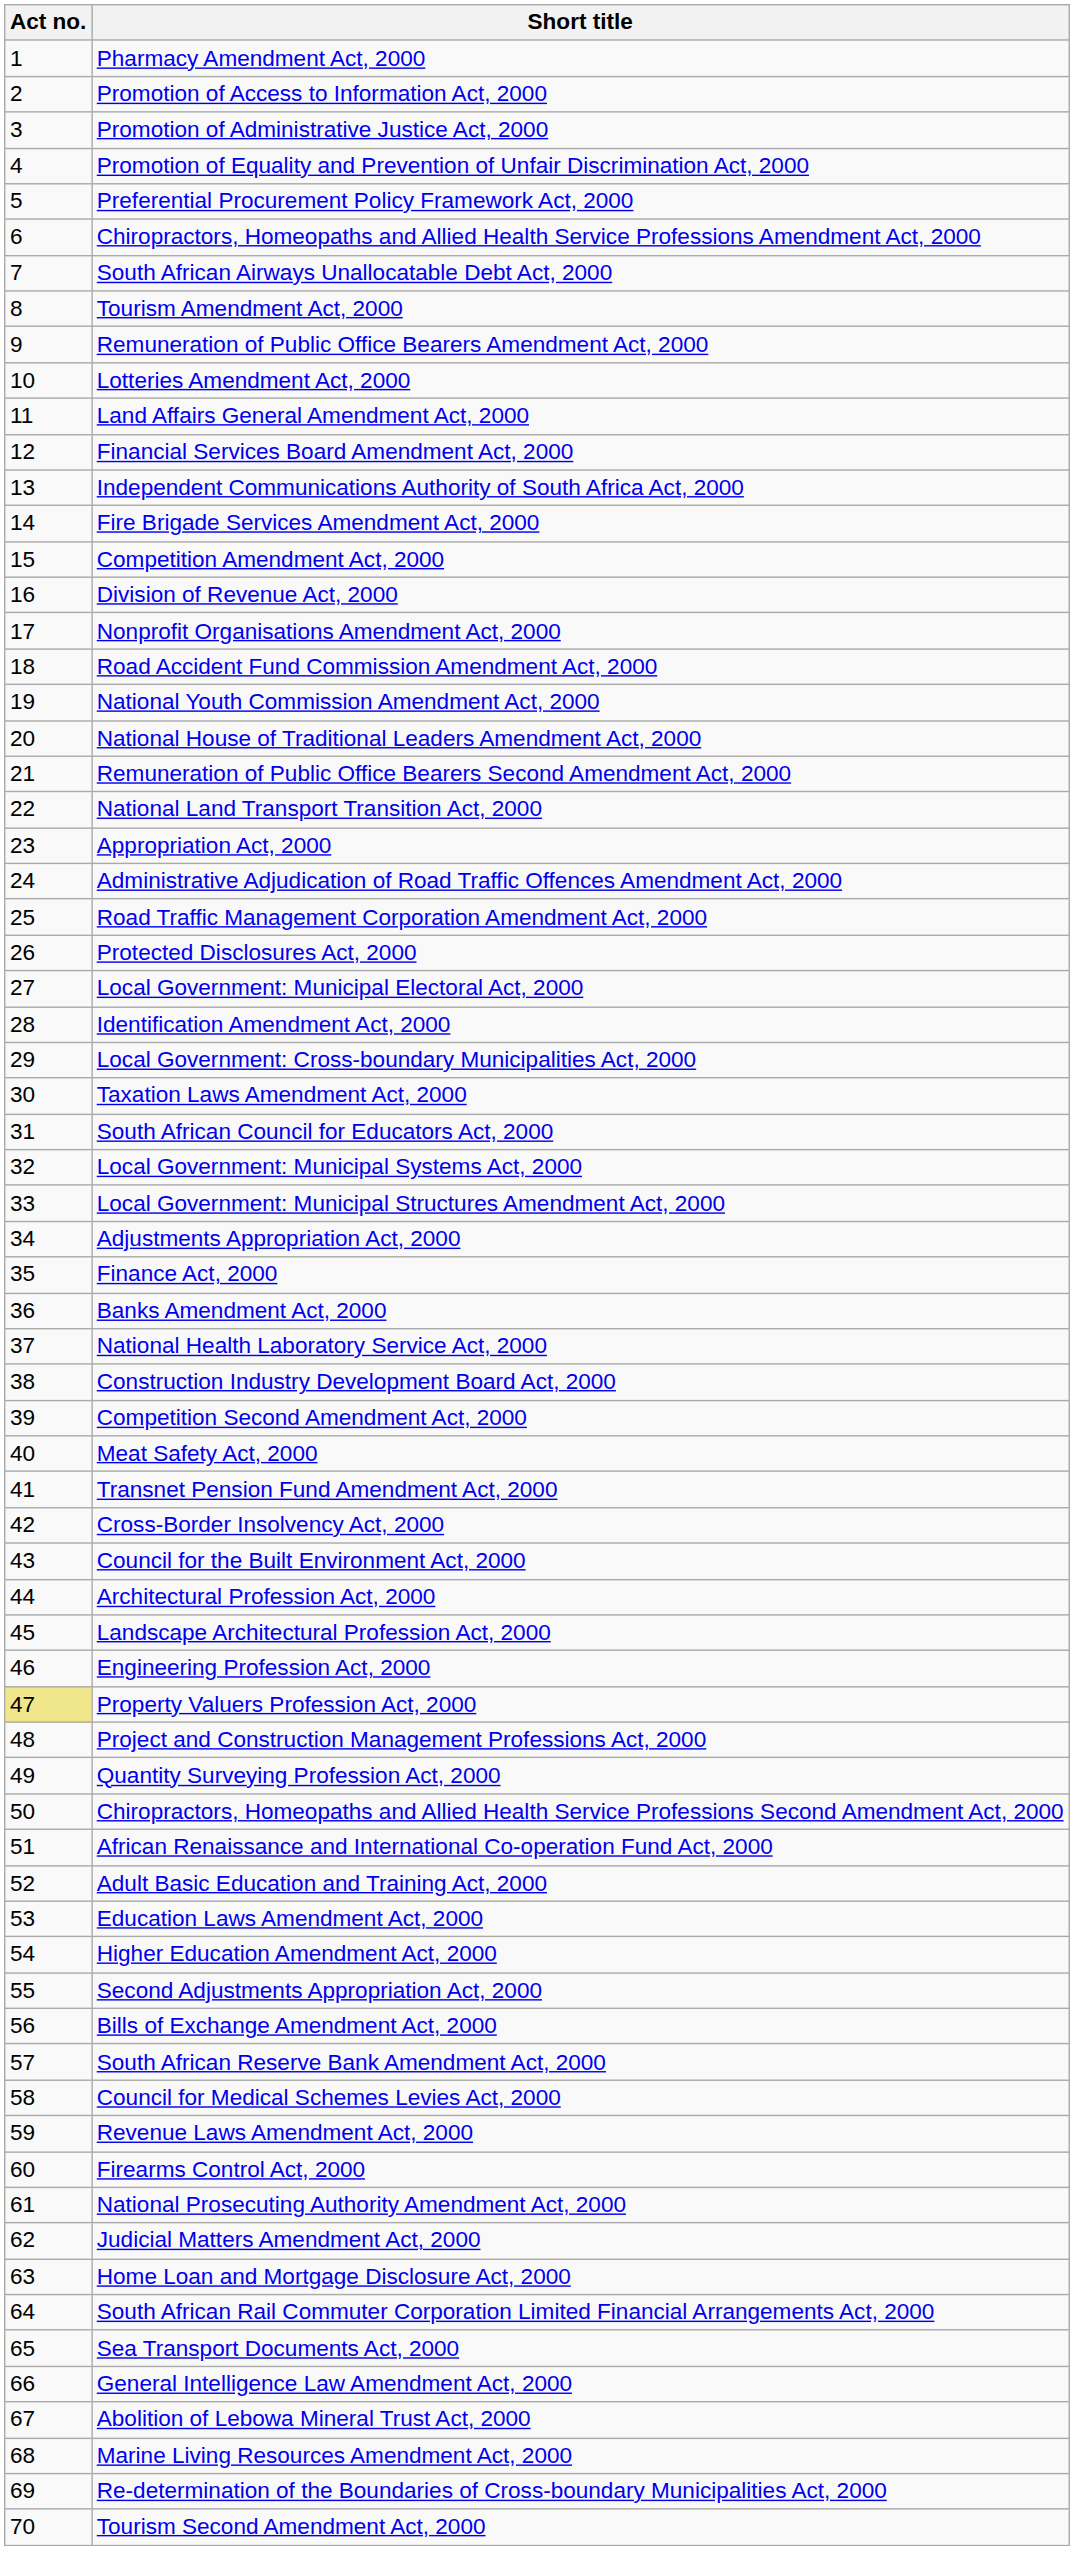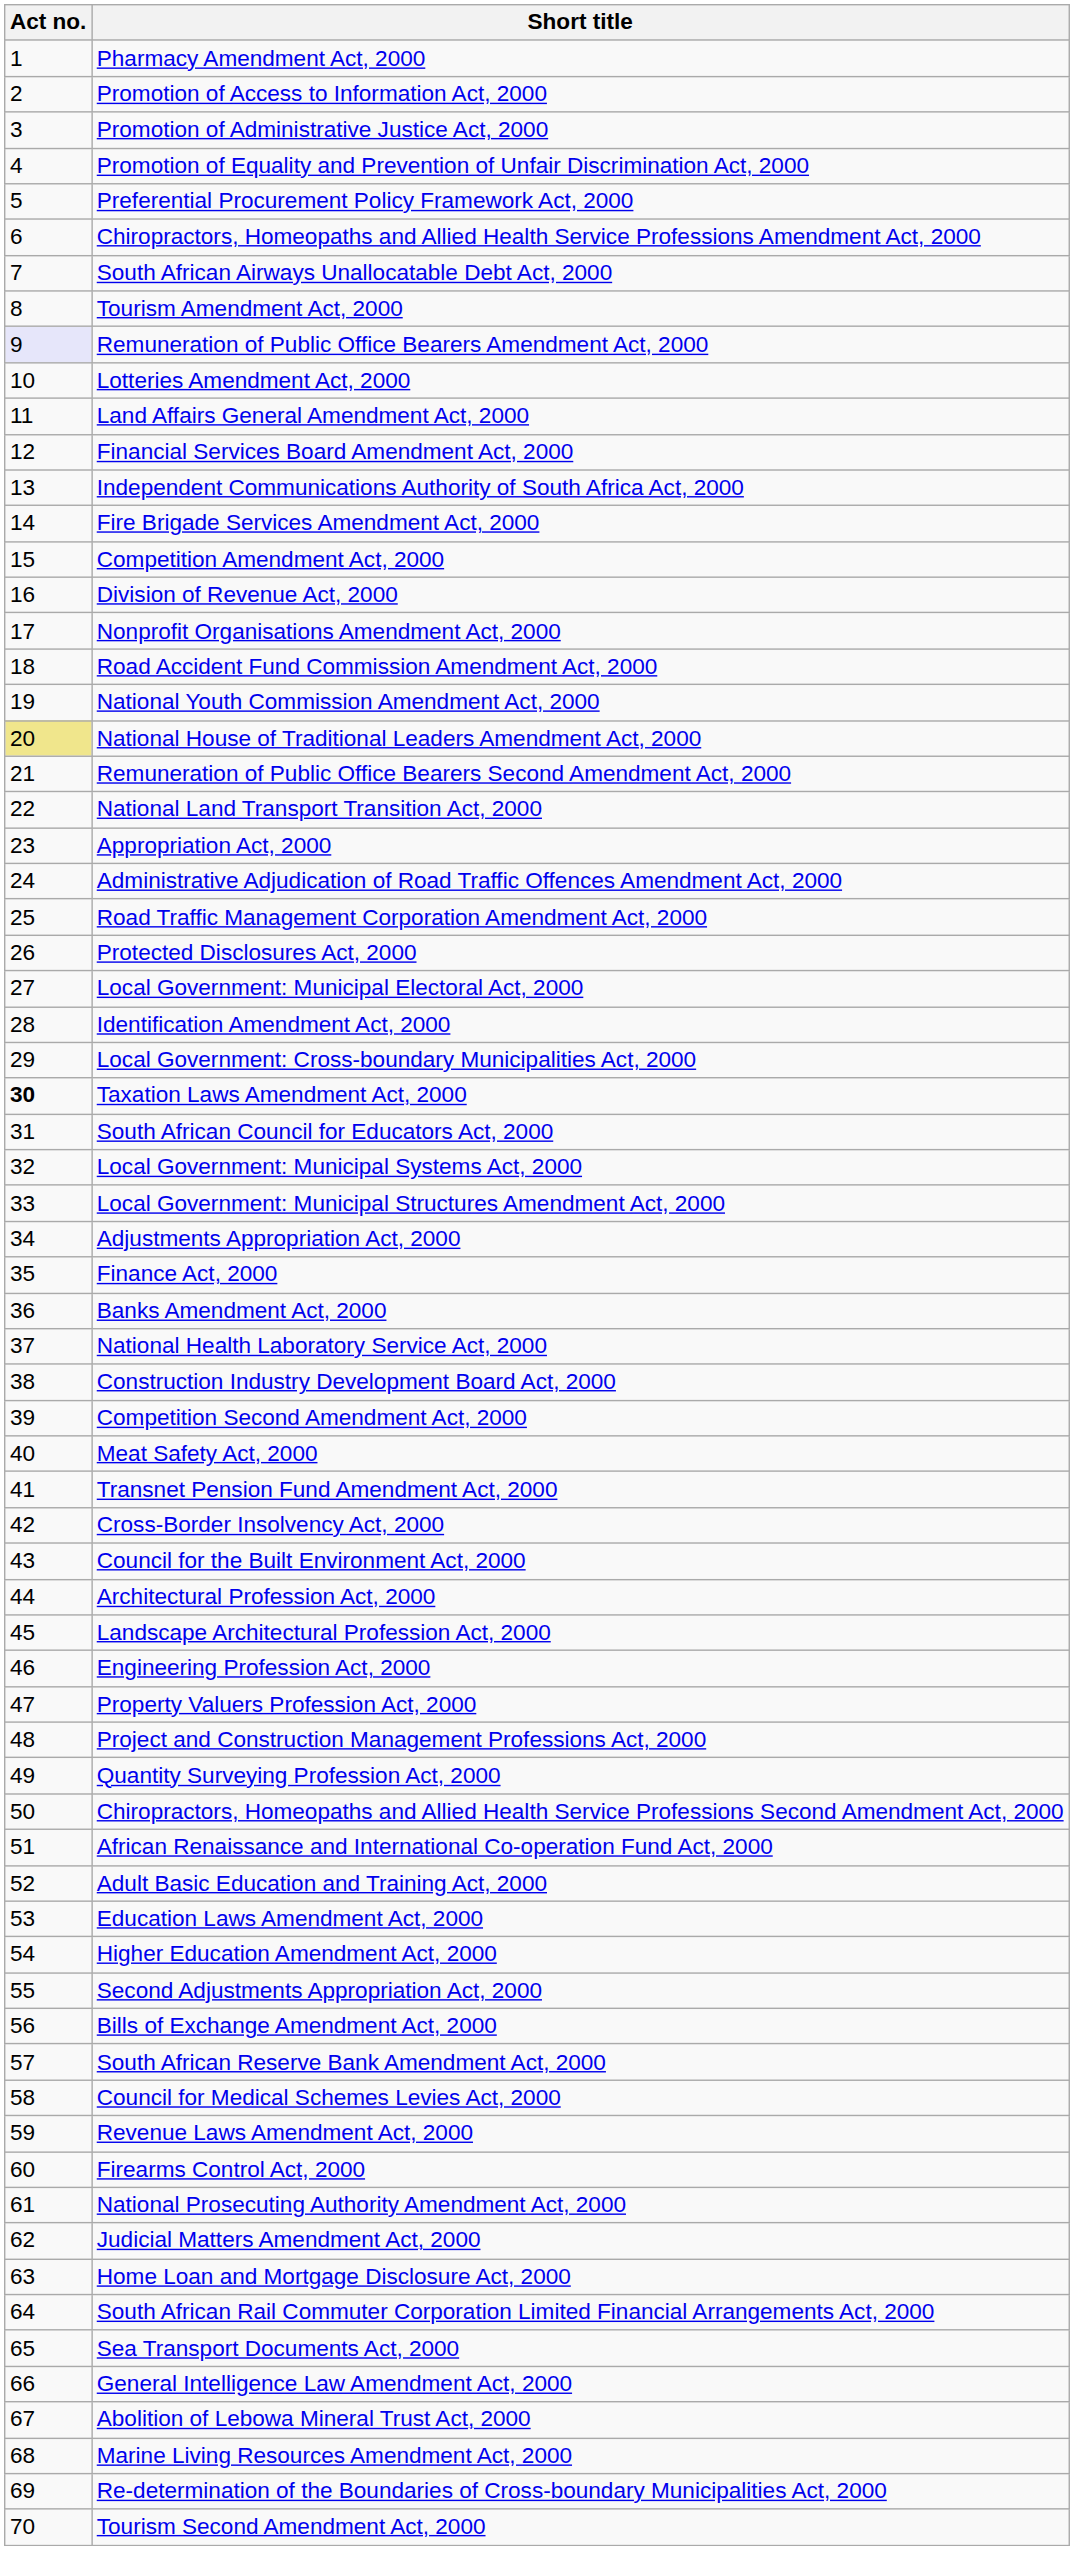(16, 344) no background -> (16, 344) lavender background
(22, 737) no background -> (22, 737) khaki background
(22, 1095) normal -> (22, 1095) bold
(22, 1703) khaki background -> (22, 1703) no background
